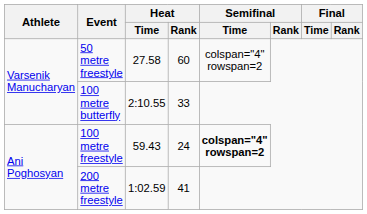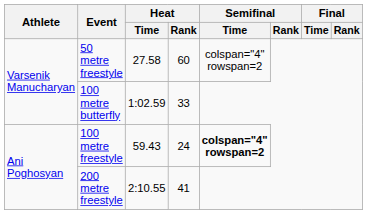(147, 103) 2:10.55 -> (147, 103) 1:02.59
(147, 189) 1:02.59 -> (147, 189) 2:10.55
